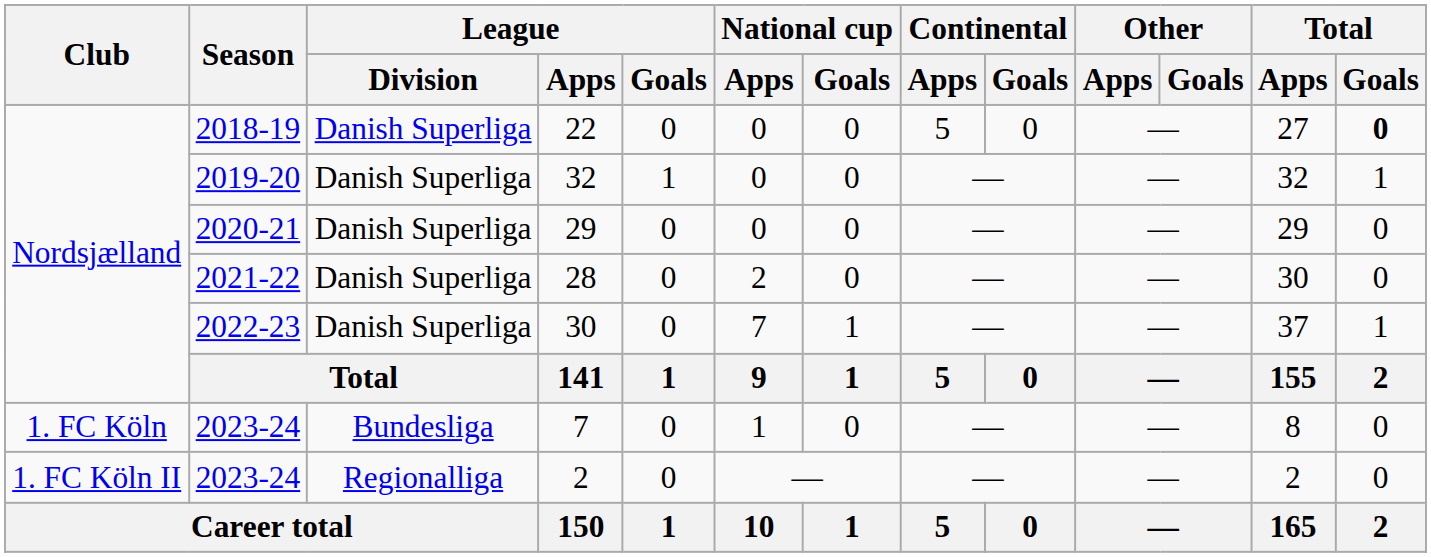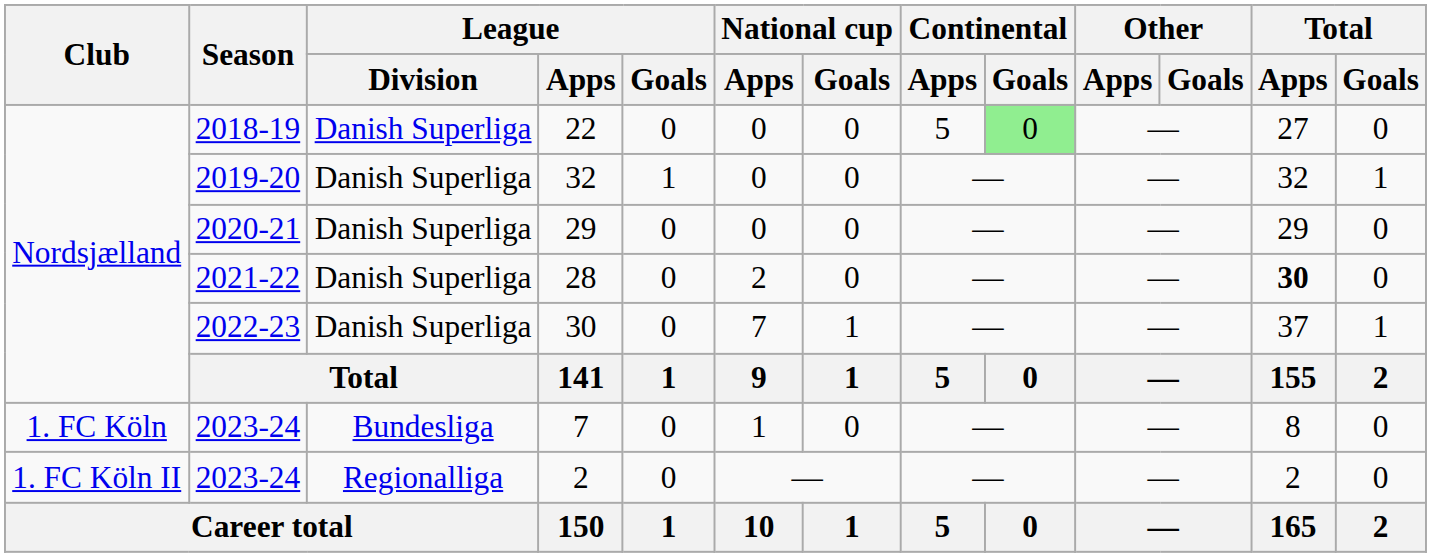(1030, 128) no background -> (1030, 128) lightgreen background
(1381, 128) bold -> (1381, 128) normal
(1293, 278) normal -> (1293, 278) bold
